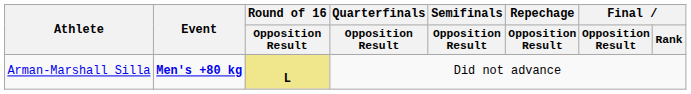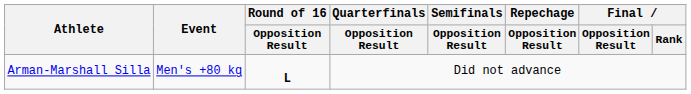(199, 71) bold -> (199, 71) normal
(287, 79) khaki background -> (287, 79) no background
